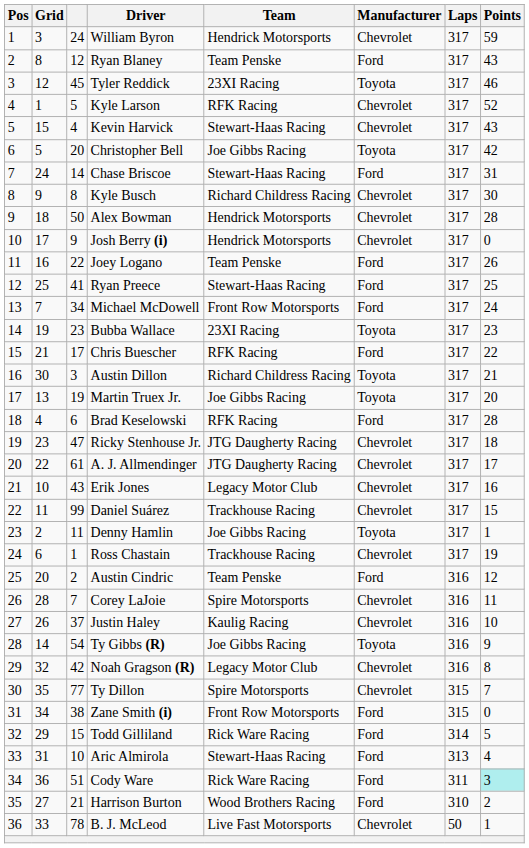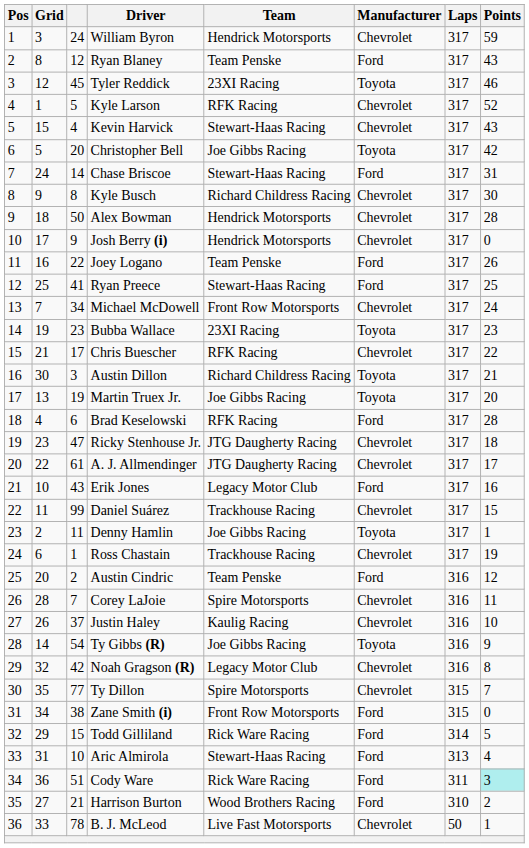(370, 307) Ford -> (385, 307) Chevrolet
(370, 352) Ford -> (385, 352) Chevrolet
(385, 487) Chevrolet -> (370, 487) Ford
